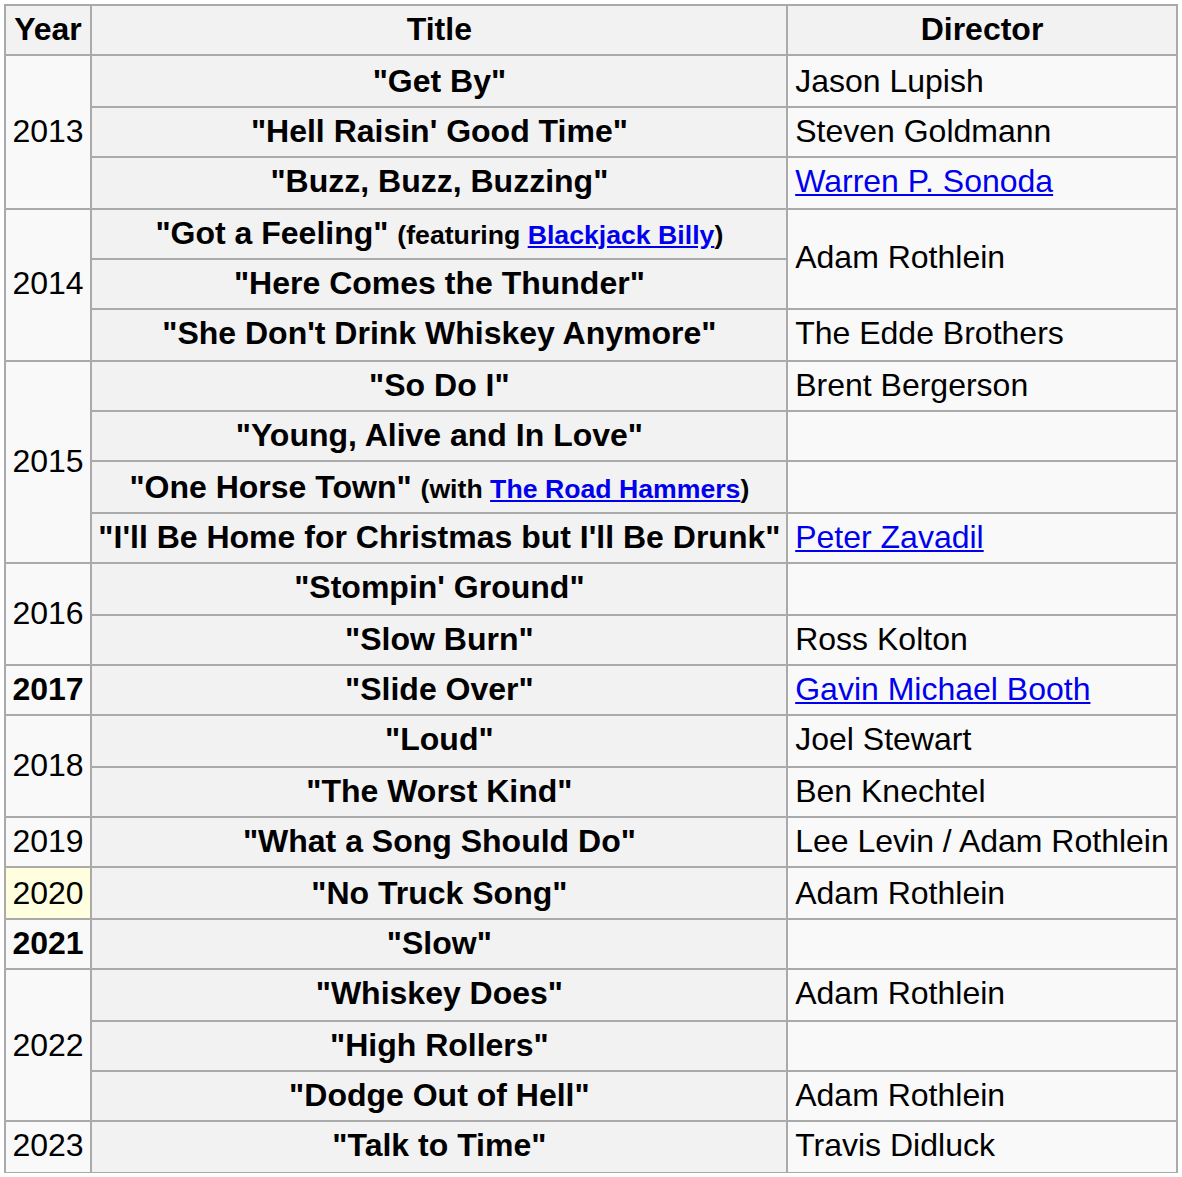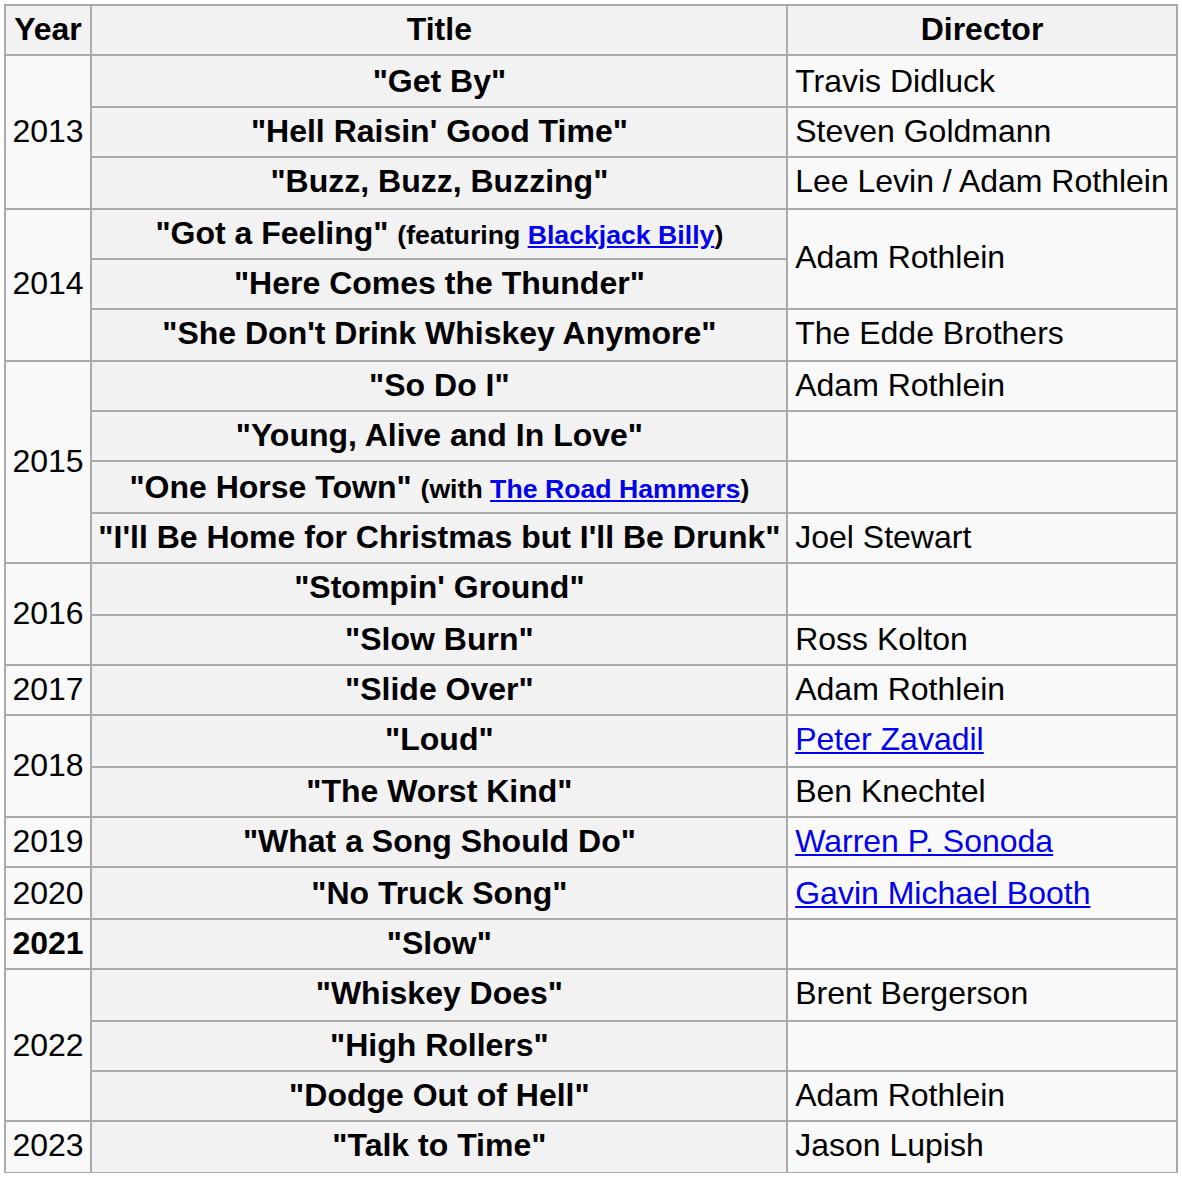(889, 80) Jason Lupish -> (895, 80) Travis Didluck
(924, 182) Warren P. Sonoda -> (982, 182) Lee Levin / Adam Rothlein
(912, 385) Brent Bergerson -> (900, 385) Adam Rothlein
(889, 537) Peter Zavadil -> (883, 537) Joel Stewart
(48, 689) bold -> (48, 689) normal
(943, 689) Gavin Michael Booth -> (900, 689) Adam Rothlein
(883, 740) Joel Stewart -> (889, 740) Peter Zavadil
(982, 841) Lee Levin / Adam Rothlein -> (924, 841) Warren P. Sonoda
(48, 892) lightyellow background -> (48, 892) no background
(900, 892) Adam Rothlein -> (943, 892) Gavin Michael Booth
(900, 994) Adam Rothlein -> (912, 994) Brent Bergerson
(895, 1146) Travis Didluck -> (889, 1146) Jason Lupish
